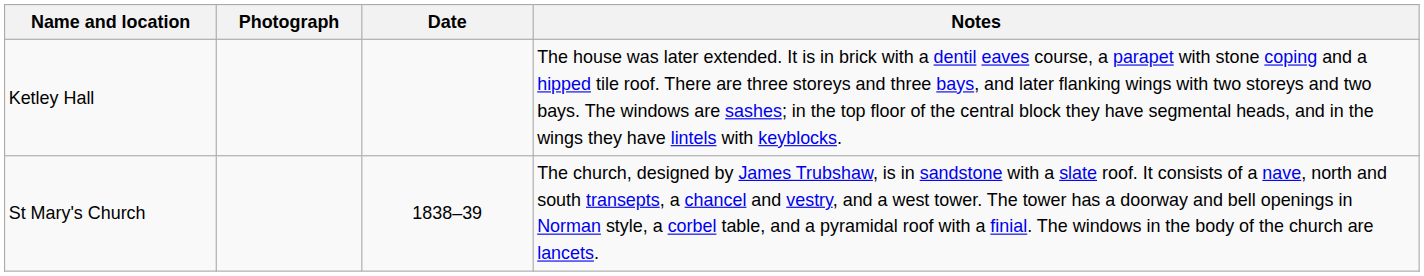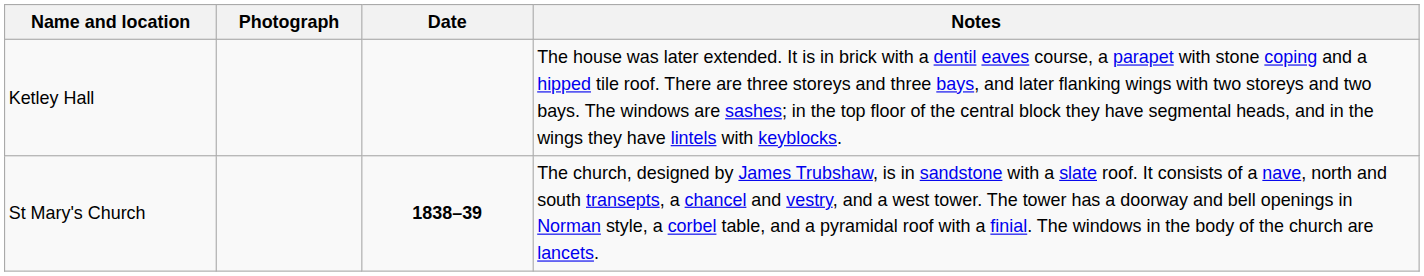(447, 213) normal -> (447, 213) bold
